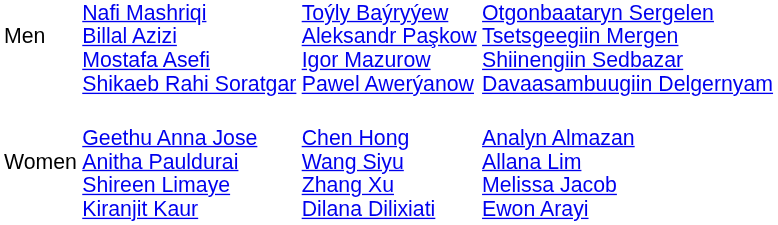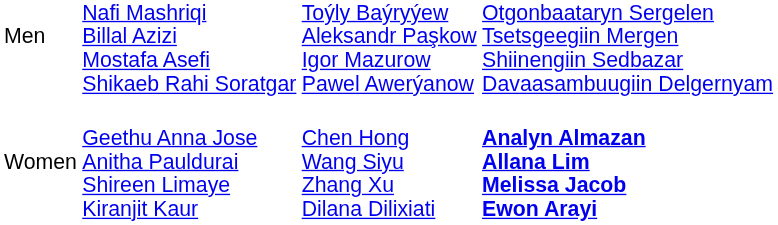(558, 173) normal -> (564, 173) bold
